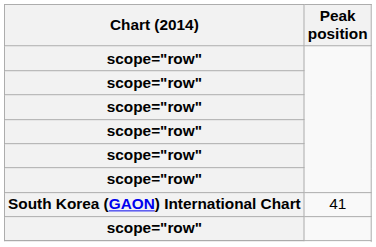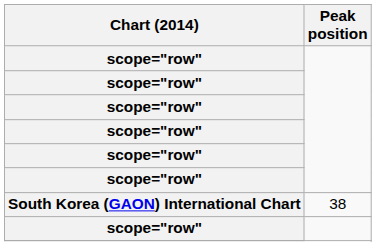(338, 204) 41 -> (338, 204) 38
